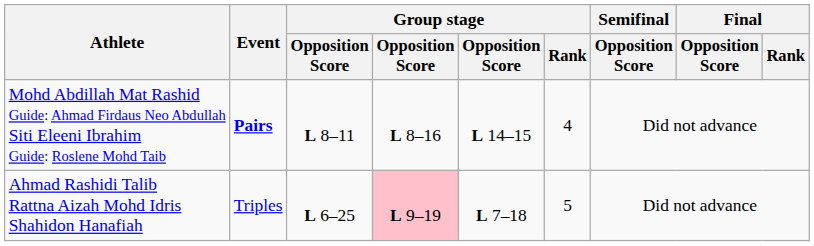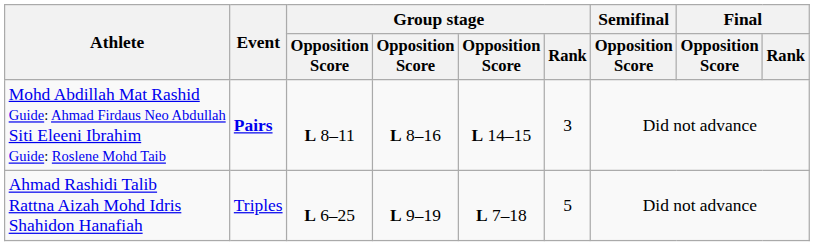(568, 125) 4 -> (568, 125) 3
(415, 215) pink background -> (415, 215) no background
